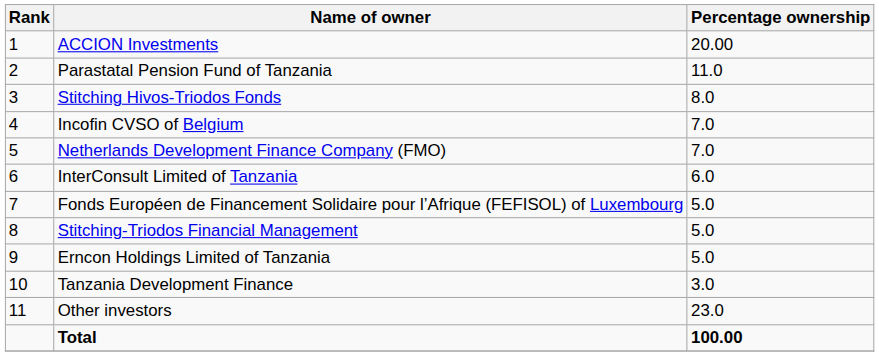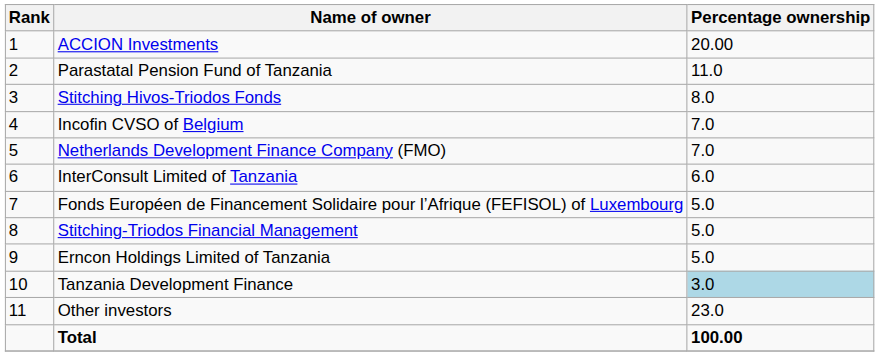(703, 284) no background -> (703, 284) lightblue background
